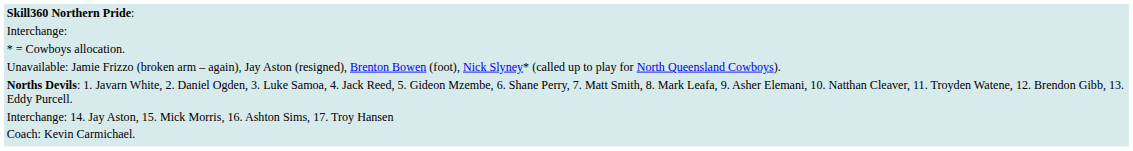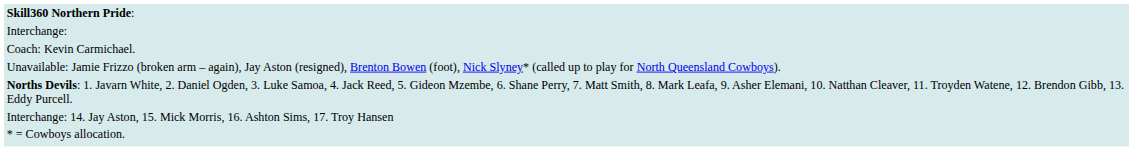(66, 49) * = Cowboys allocation. -> (71, 49) Coach: Kevin Carmichael.
(71, 134) Coach: Kevin Carmichael. -> (66, 134) * = Cowboys allocation.
